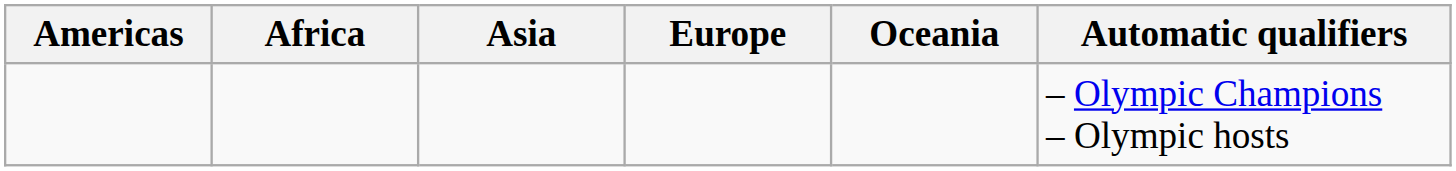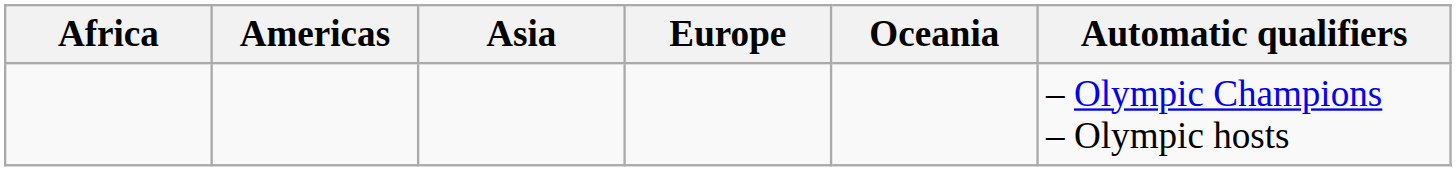columns swapped: (315, 33) <-> (108, 33)
